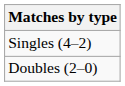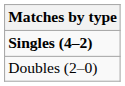(50, 43) normal -> (50, 43) bold
